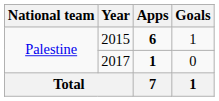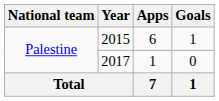(153, 38) bold -> (153, 38) normal
(153, 61) bold -> (153, 61) normal
